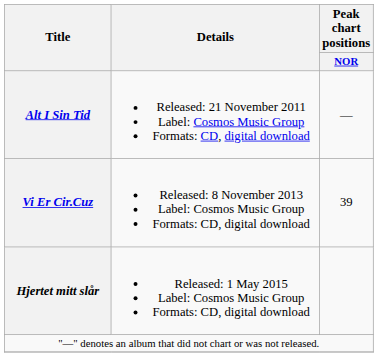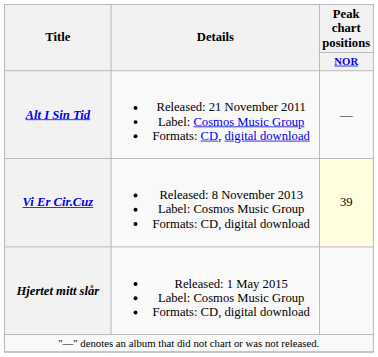(346, 202) no background -> (346, 202) lightyellow background
